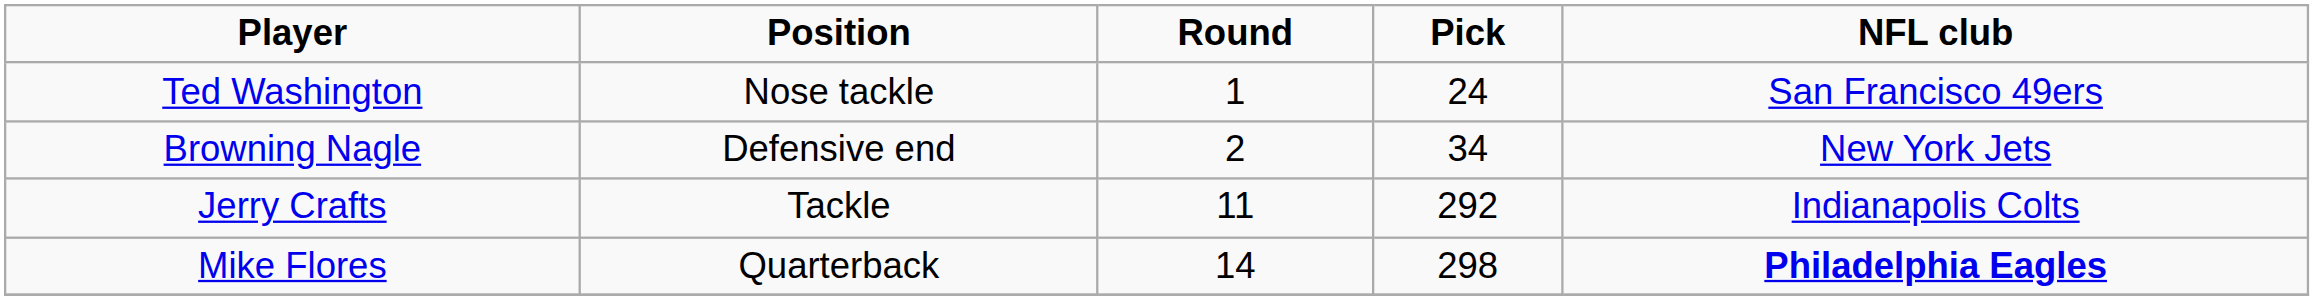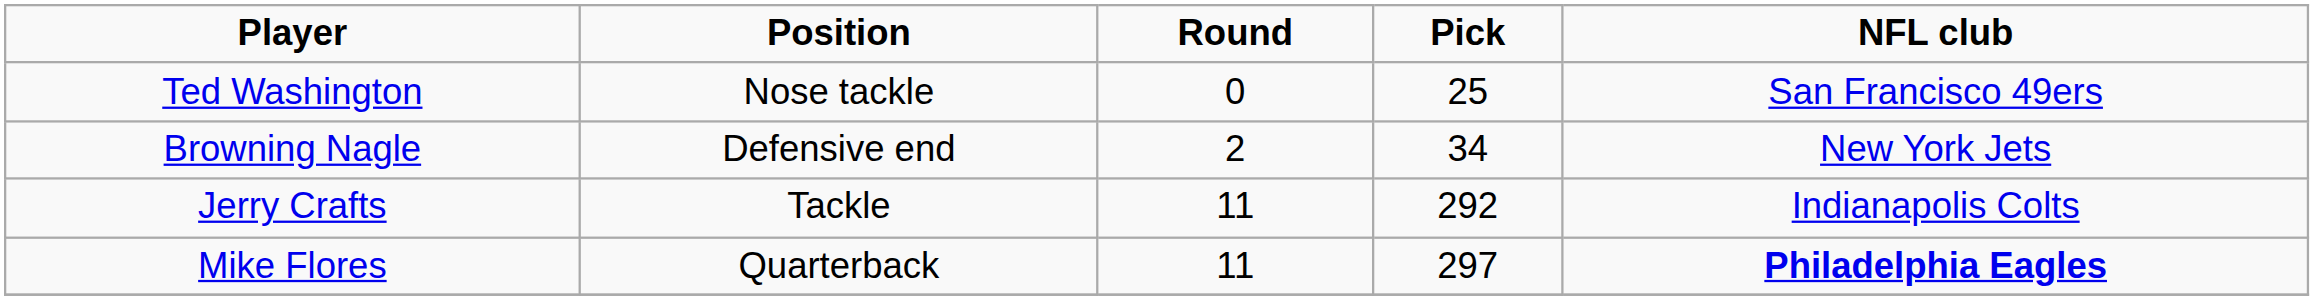(1235, 91) 1 -> (1235, 91) 0
(1468, 91) 24 -> (1468, 91) 25
(1235, 264) 14 -> (1235, 264) 11
(1468, 264) 298 -> (1468, 264) 297
